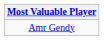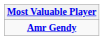(52, 27) normal -> (52, 27) bold
